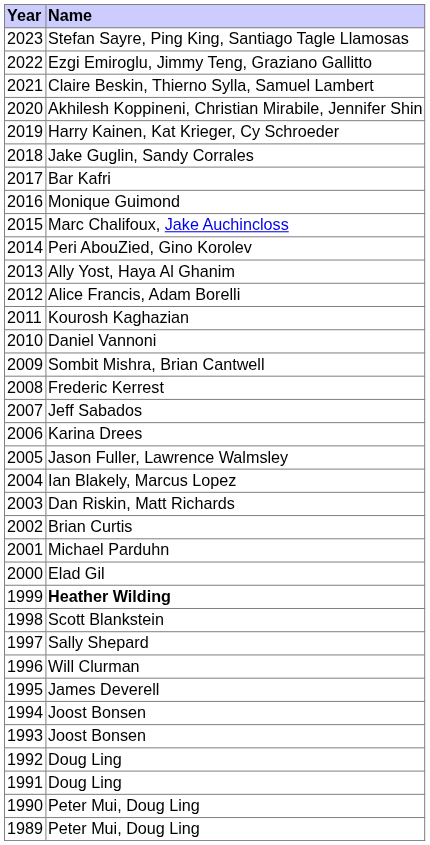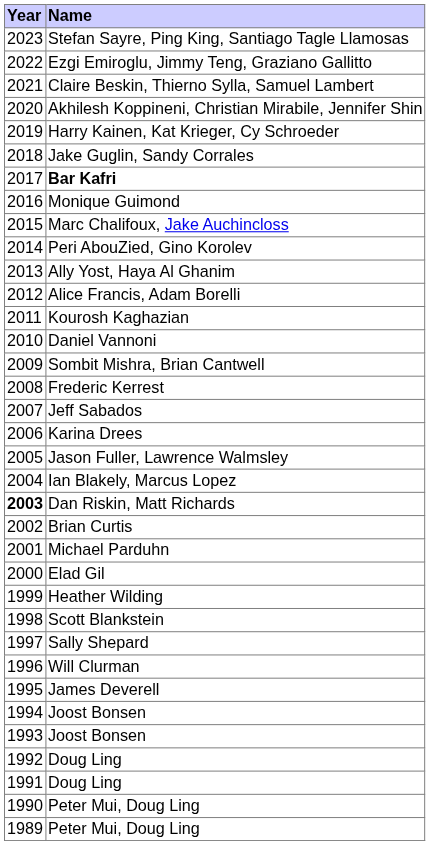(79, 178) normal -> (82, 178) bold
(25, 503) normal -> (25, 503) bold
(109, 596) bold -> (106, 596) normal
